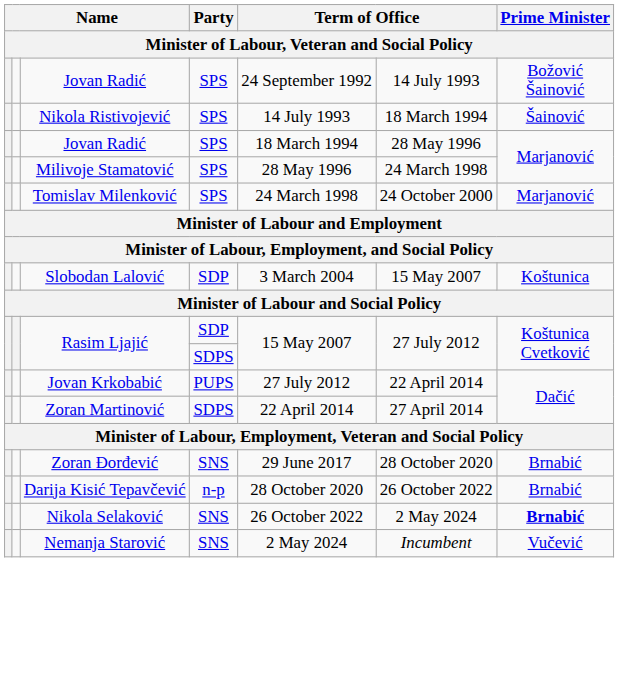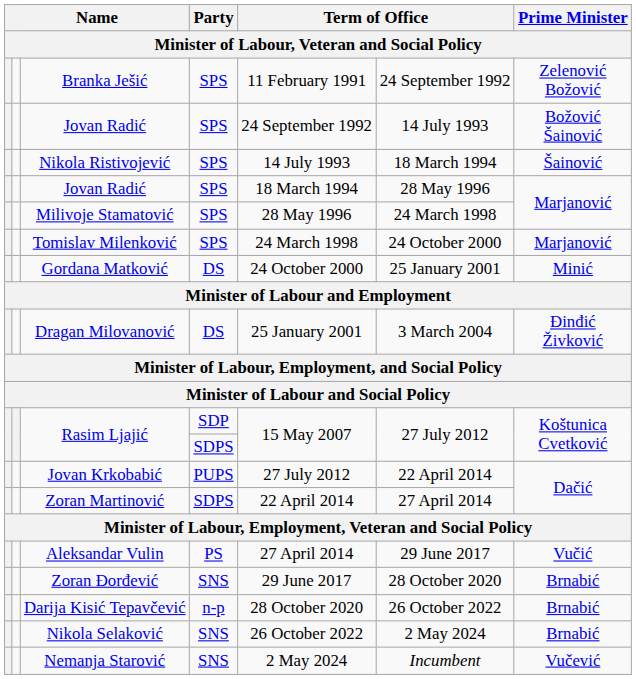+ row: (105, 80)
+ row: (105, 268)
+ row: (105, 331)
- row: (105, 276)
+ row: (105, 554)
(555, 516) bold -> (573, 634) normal
